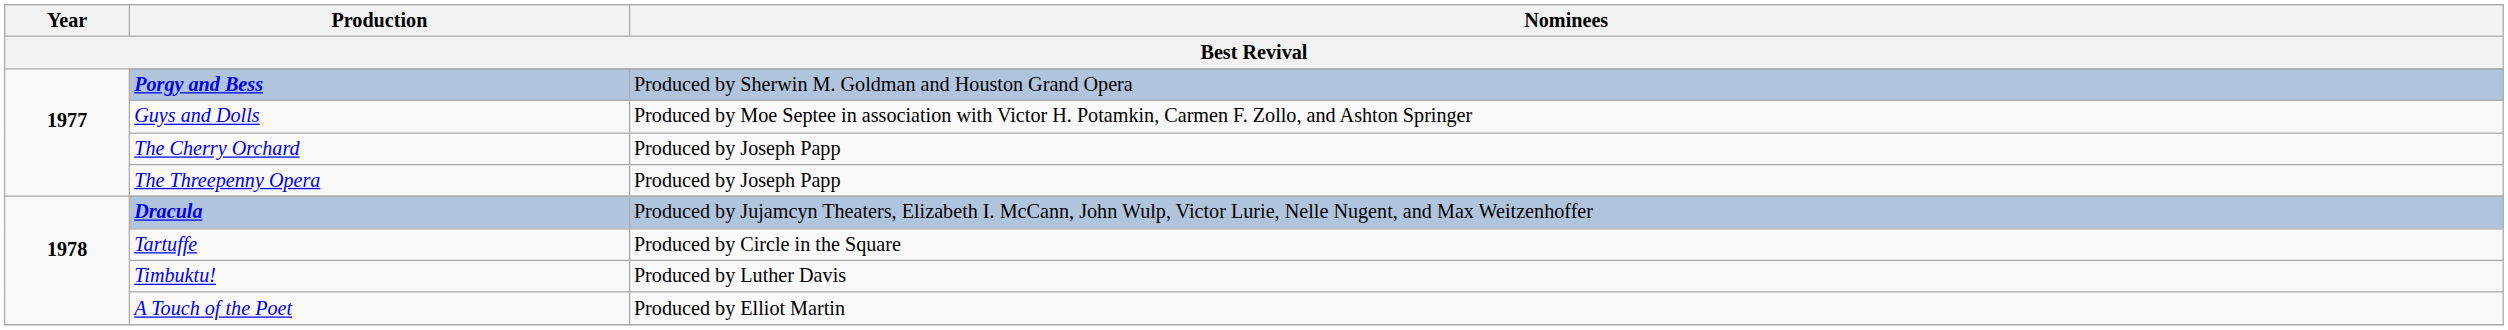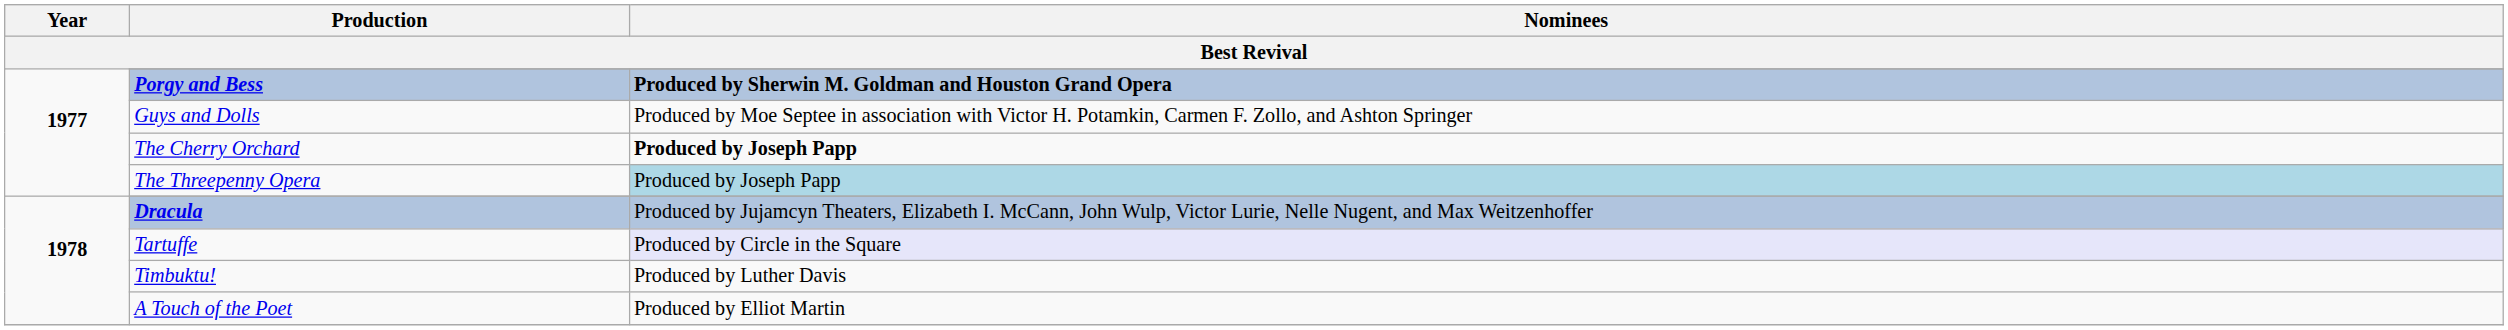(883, 84) normal -> (903, 84) bold
(737, 148) normal -> (745, 148) bold
(737, 180) no background -> (737, 180) lightblue background
(767, 244) no background -> (767, 244) lavender background
